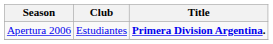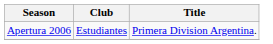(199, 30) bold -> (194, 30) normal
